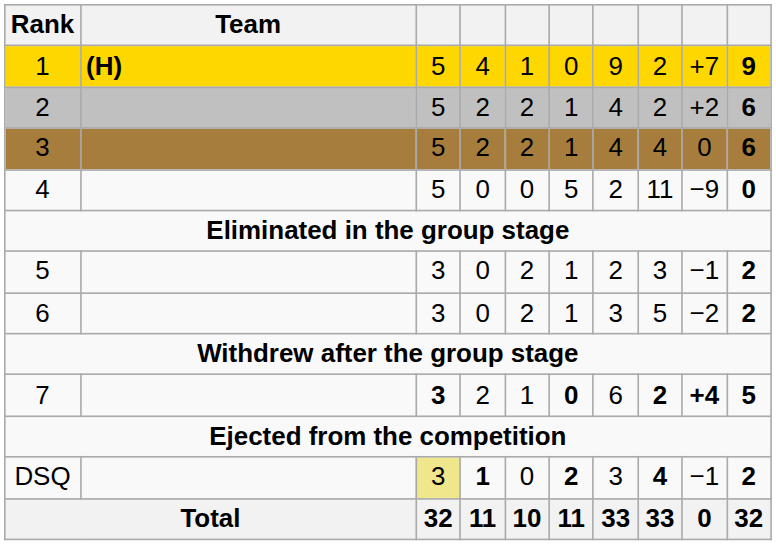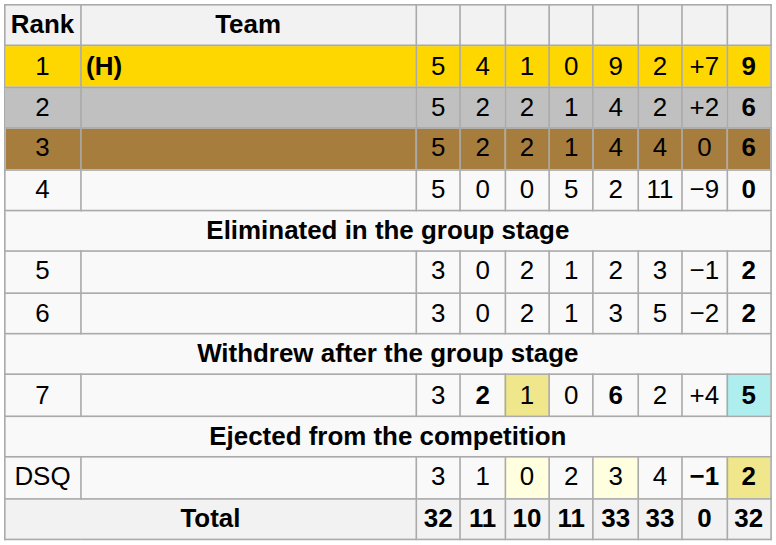(438, 395) bold -> (438, 395) normal
(483, 395) normal -> (483, 395) bold
(527, 395) no background -> (527, 395) khaki background
(571, 395) bold -> (571, 395) normal
(616, 395) normal -> (616, 395) bold
(660, 395) bold -> (660, 395) normal
(704, 395) bold -> (704, 395) normal
(749, 395) no background -> (749, 395) paleturquoise background
(438, 477) khaki background -> (438, 477) no background
(483, 477) bold -> (483, 477) normal
(527, 477) no background -> (527, 477) lightyellow background
(571, 477) bold -> (571, 477) normal
(616, 477) no background -> (616, 477) lightyellow background
(660, 477) bold -> (660, 477) normal
(704, 477) normal -> (704, 477) bold
(749, 477) no background -> (749, 477) khaki background
